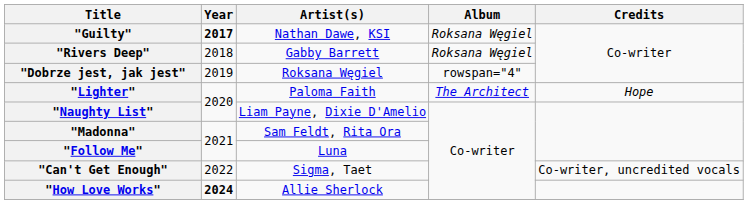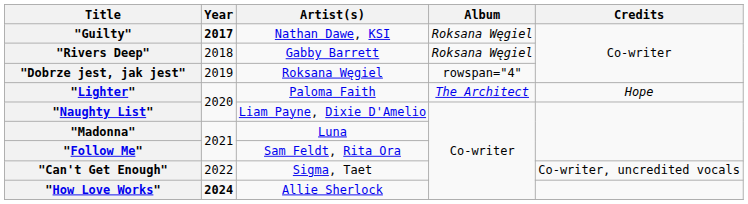(332, 131) Sam Feldt, Rita Ora -> (332, 131) Luna
(332, 151) Luna -> (332, 151) Sam Feldt, Rita Ora
